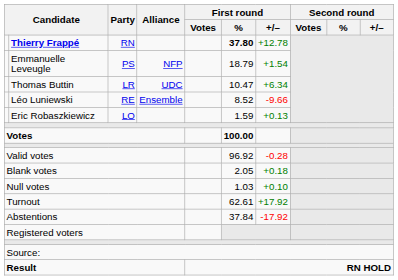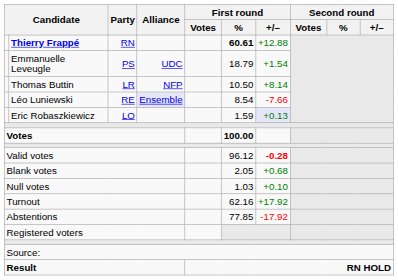(241, 43) 37.80 -> (241, 43) 60.61
(273, 43) +12.78 -> (273, 43) +12.88
(173, 64) NFP -> (172, 64) UDC
(172, 85) UDC -> (173, 85) NFP
(241, 85) 10.47 -> (241, 85) 10.50
(276, 85) +6.34 -> (276, 85) +8.14
(161, 100) no background -> (161, 100) lavender background
(244, 100) 8.52 -> (244, 100) 8.54
(277, 100) -9.66 -> (277, 100) -7.66
(276, 115) no background -> (276, 115) lavender background
(241, 155) 96.92 -> (241, 155) 96.12
(277, 155) normal -> (277, 155) bold
(276, 171) +0.18 -> (276, 171) +0.68
(241, 202) 62.61 -> (241, 202) 62.16
(241, 217) 37.84 -> (241, 217) 77.85
